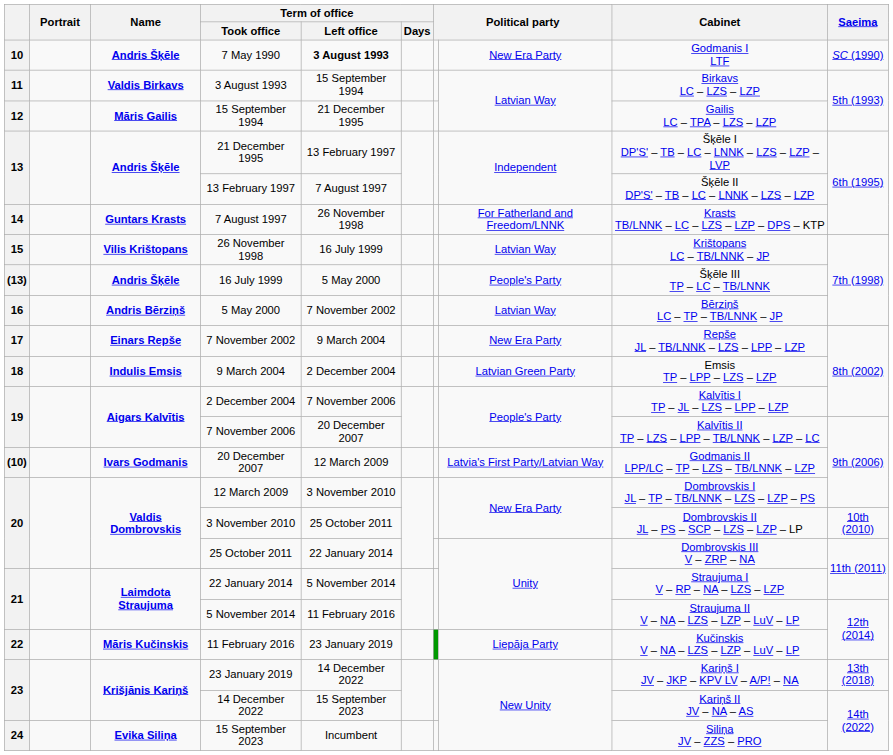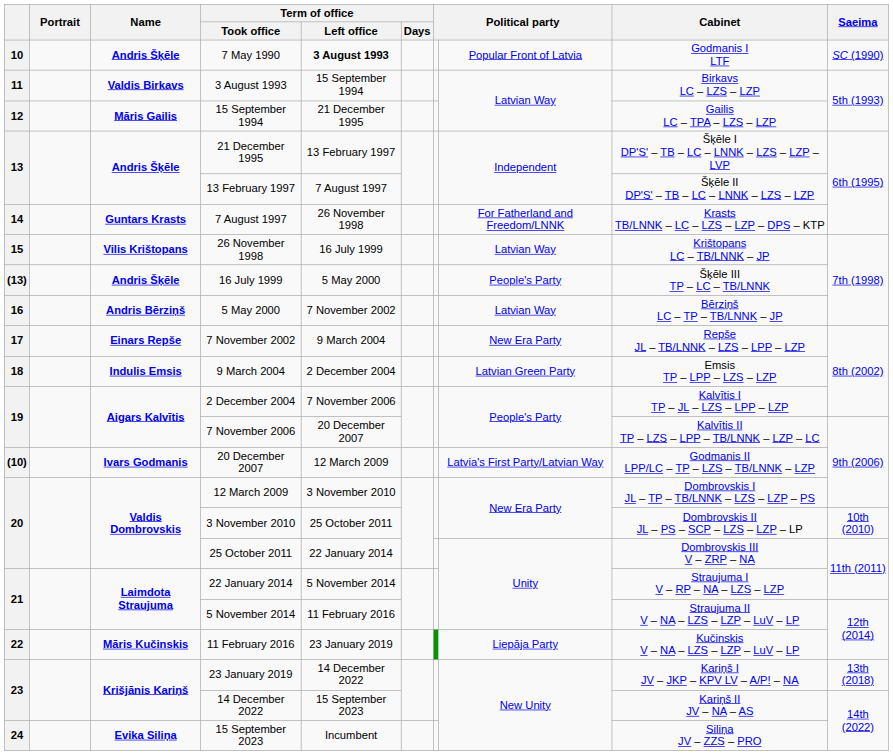(525, 55) New Era Party -> (525, 55) Popular Front of Latvia
